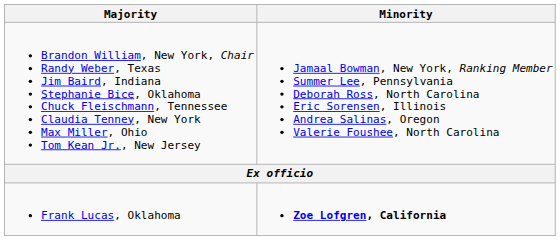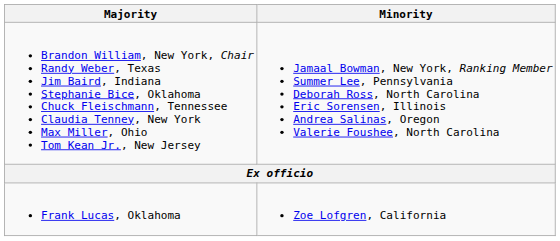(406, 215) bold -> (406, 215) normal
